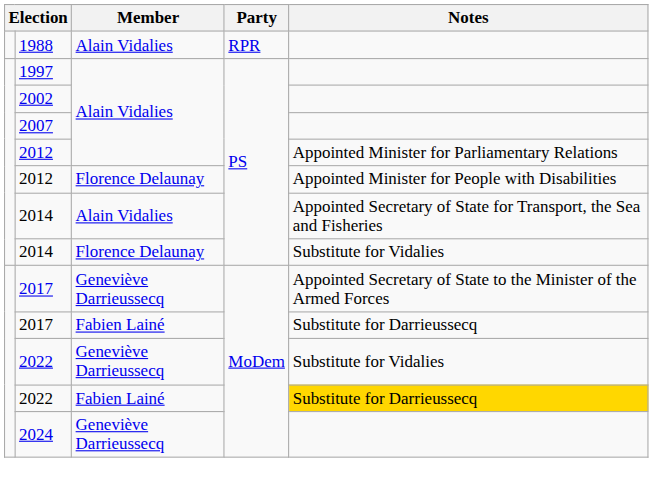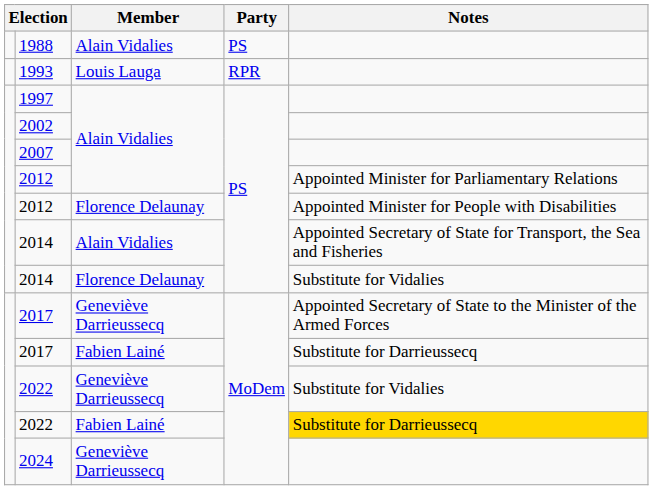(244, 44) RPR -> (238, 44) PS
+ row: (36, 71)
